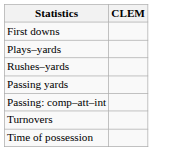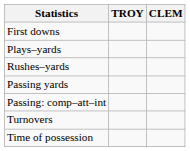+ column: (128, 13)
